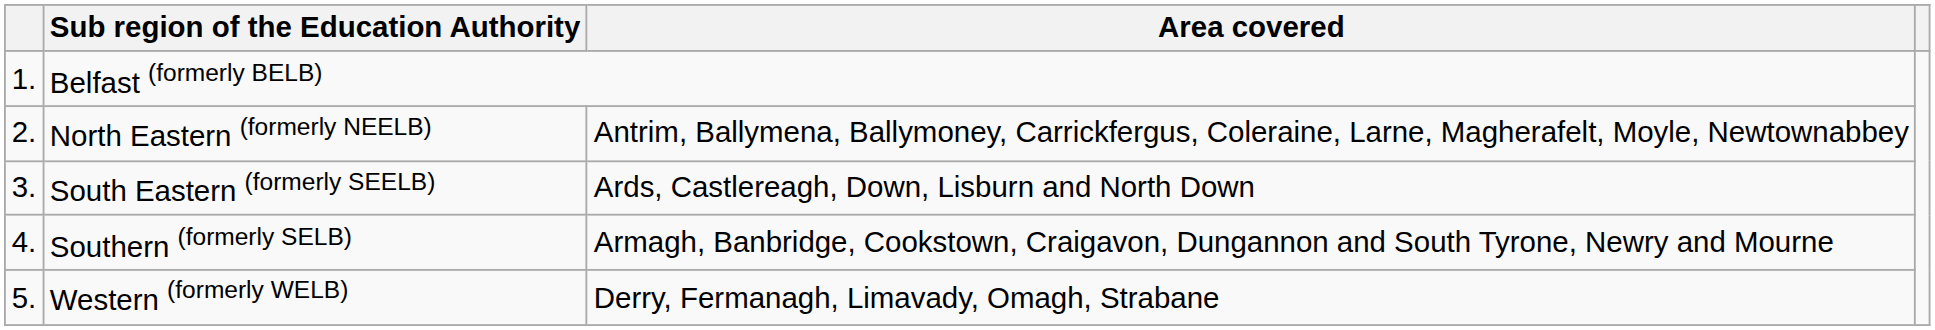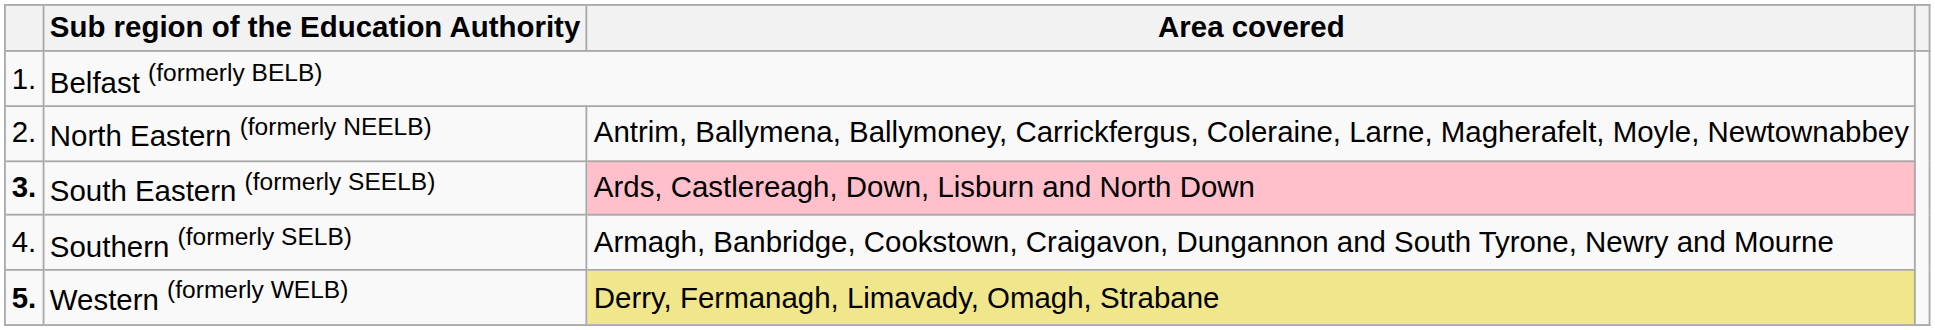(24, 187) normal -> (24, 187) bold
(924, 187) no background -> (924, 187) pink background
(24, 297) normal -> (24, 297) bold
(907, 297) no background -> (907, 297) khaki background
